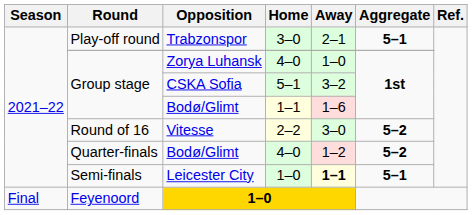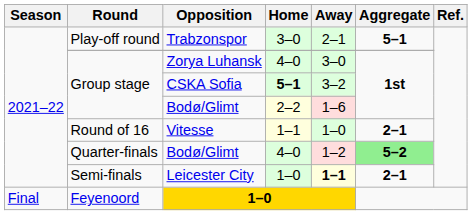(334, 61) 1–0 -> (334, 61) 3–0
(288, 84) normal -> (288, 84) bold
(288, 107) 1–1 -> (288, 107) 2–2
(288, 130) 2–2 -> (288, 130) 1–1
(334, 130) 3–0 -> (334, 130) 1–0
(395, 130) 5–2 -> (395, 130) 2–1
(395, 152) no background -> (395, 152) lightgreen background
(395, 175) 5–1 -> (395, 175) 2–1
